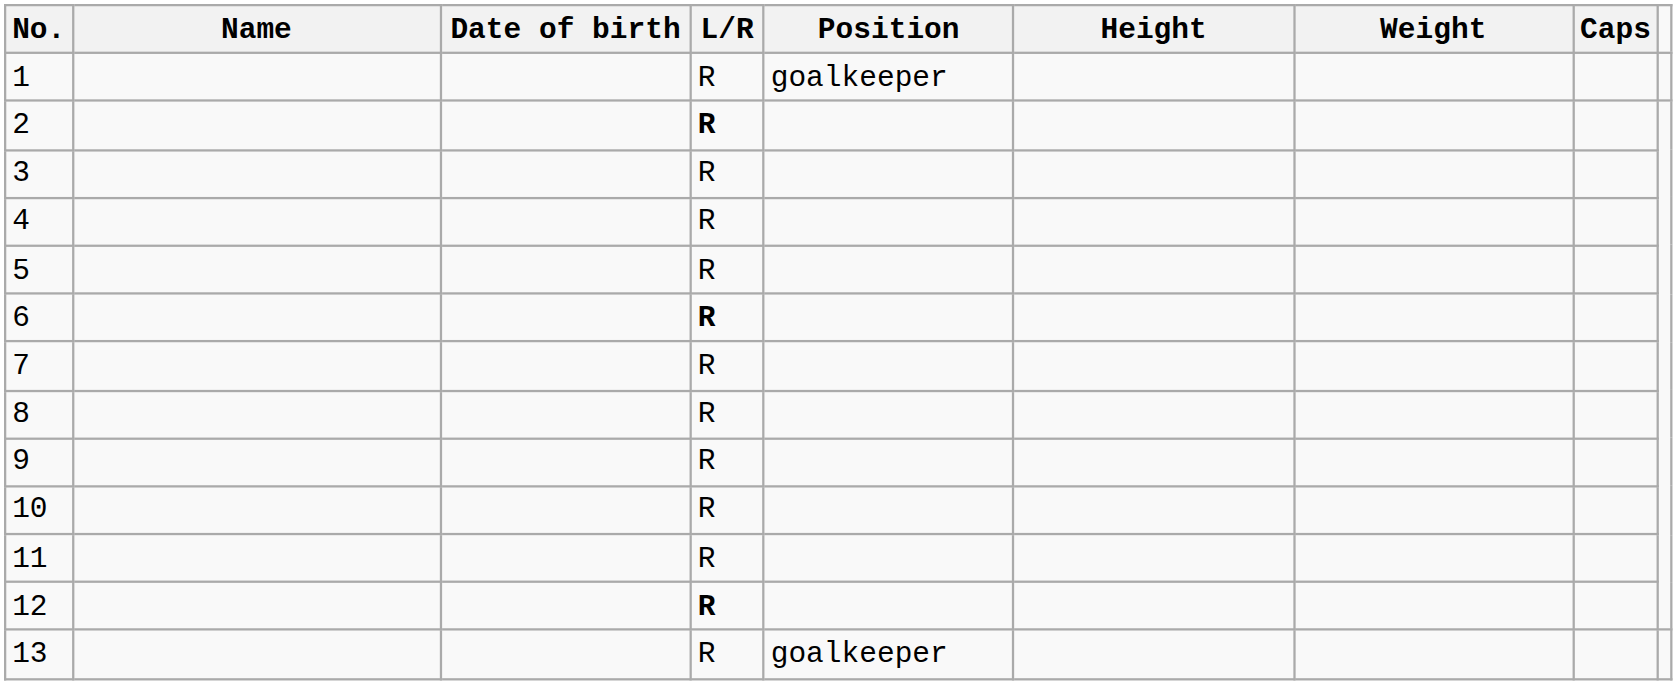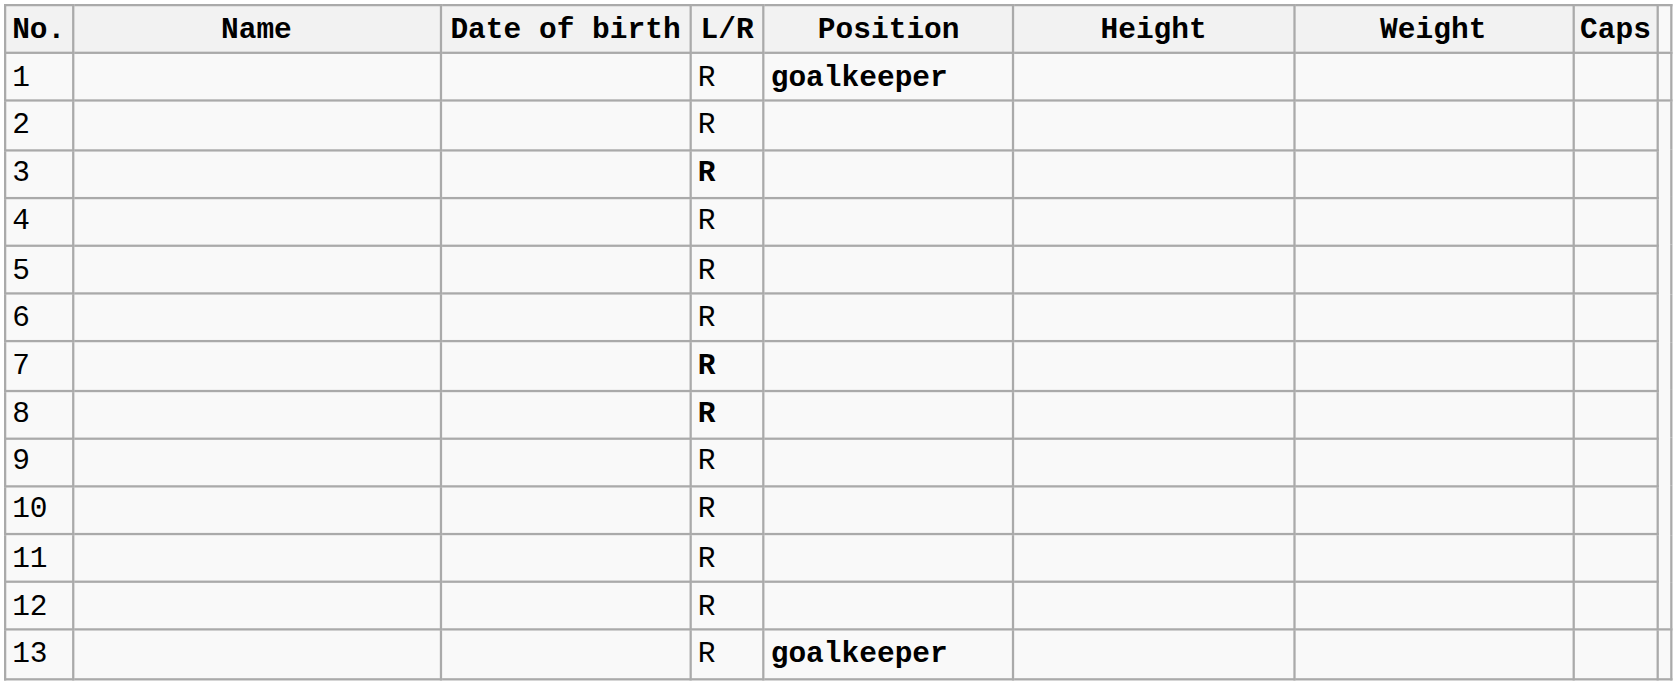(859, 77) normal -> (859, 77) bold
(706, 125) bold -> (706, 125) normal
(706, 173) normal -> (706, 173) bold
(706, 318) bold -> (706, 318) normal
(706, 366) normal -> (706, 366) bold
(706, 414) normal -> (706, 414) bold
(706, 606) bold -> (706, 606) normal
(859, 654) normal -> (859, 654) bold
